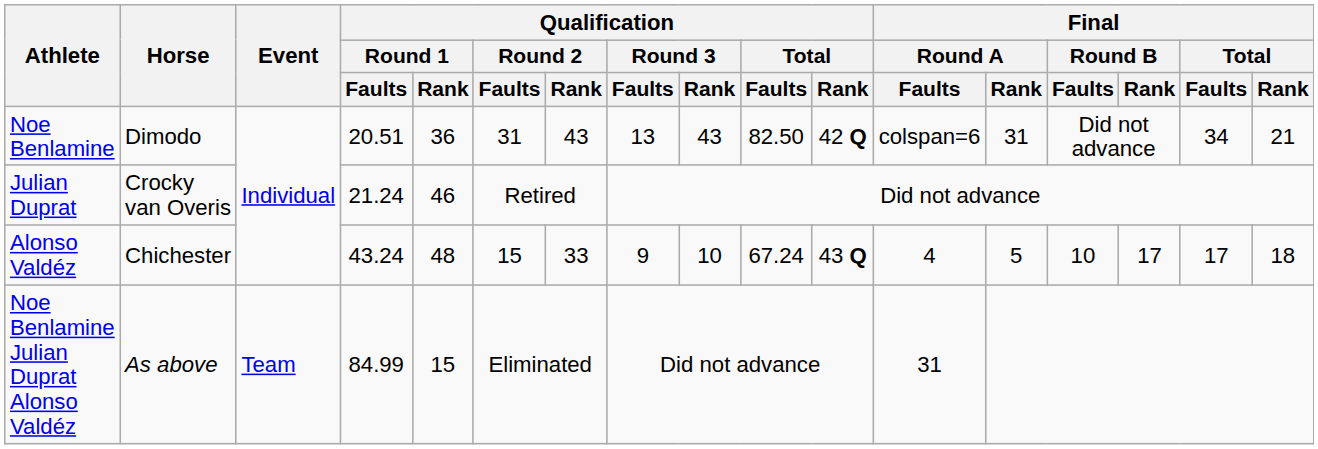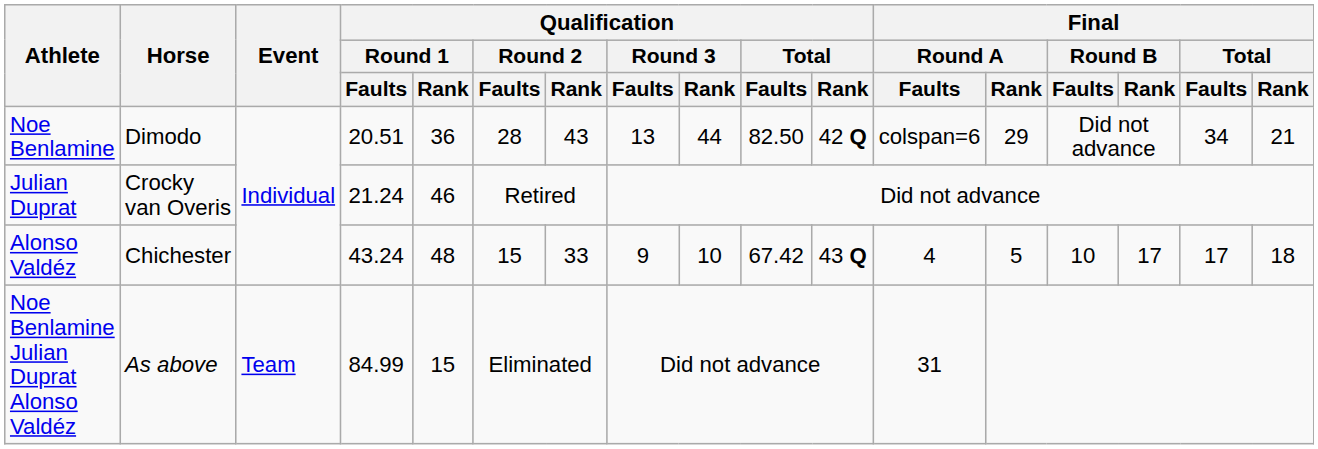(510, 136) 31 -> (510, 136) 28
(709, 136) 43 -> (709, 136) 44
(1016, 136) 31 -> (1016, 136) 29
(776, 256) 67.24 -> (776, 256) 67.42
